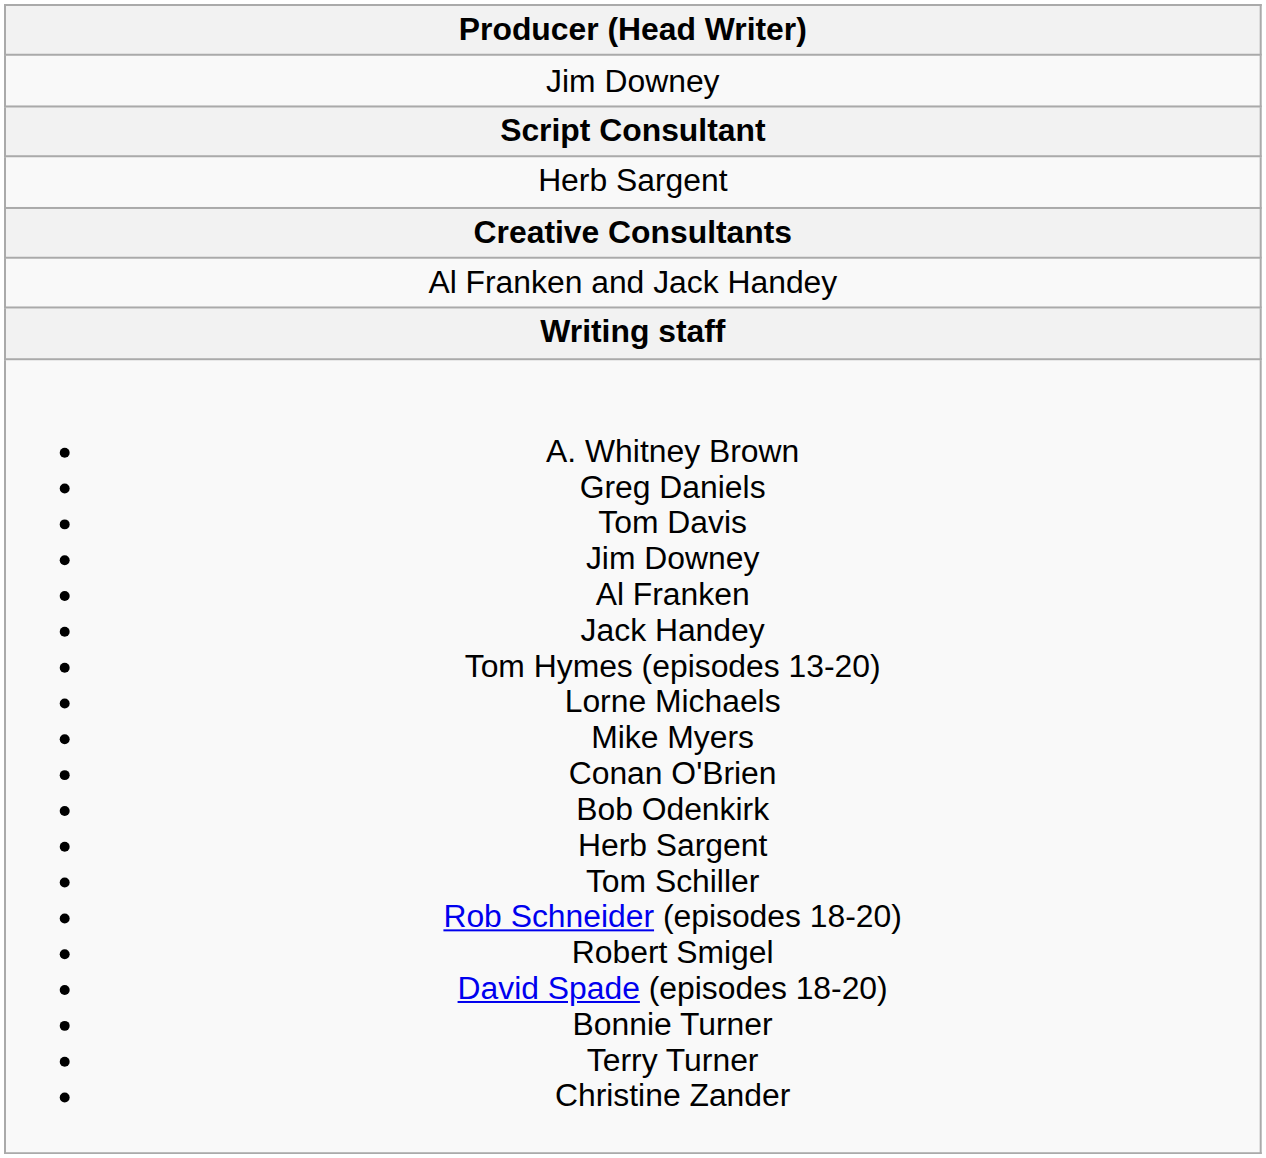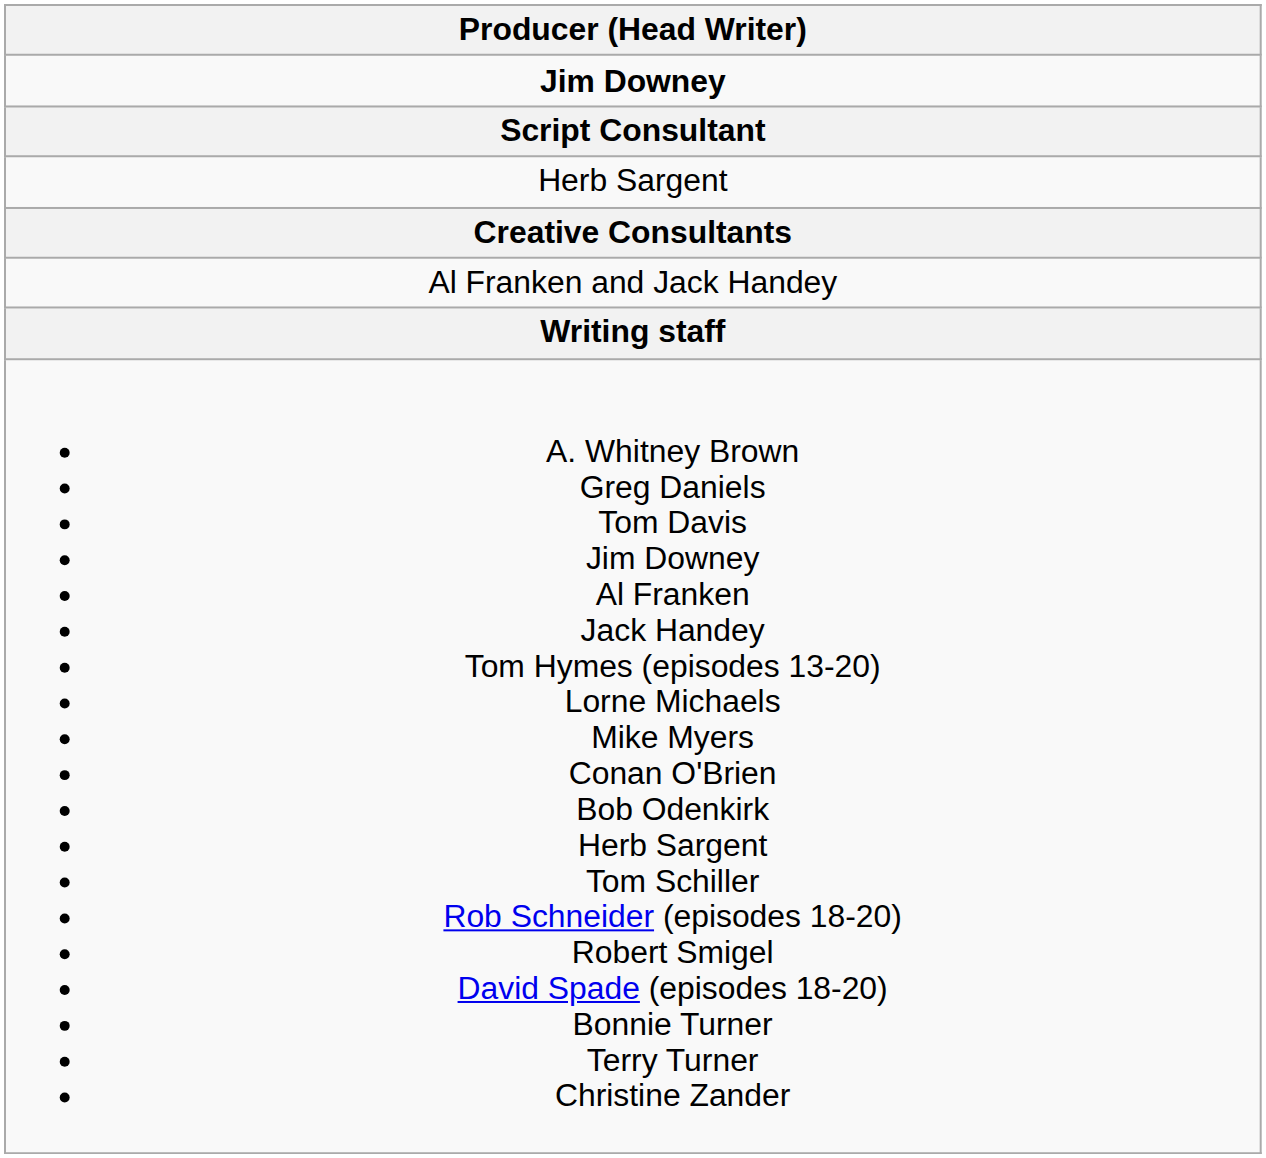(633, 80) normal -> (633, 80) bold
